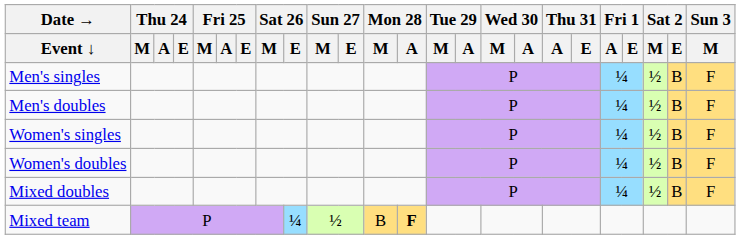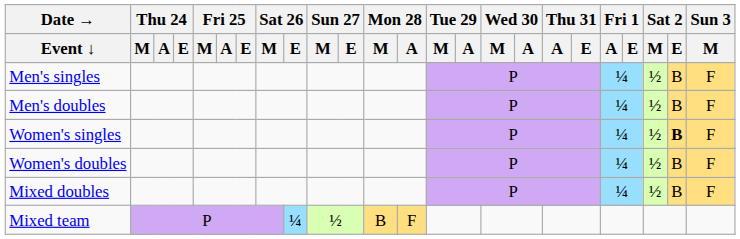(677, 134) normal -> (677, 134) bold
(412, 220) bold -> (412, 220) normal
